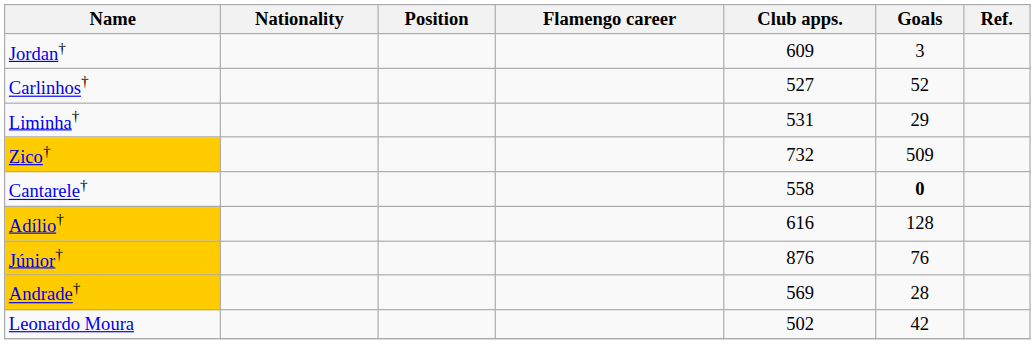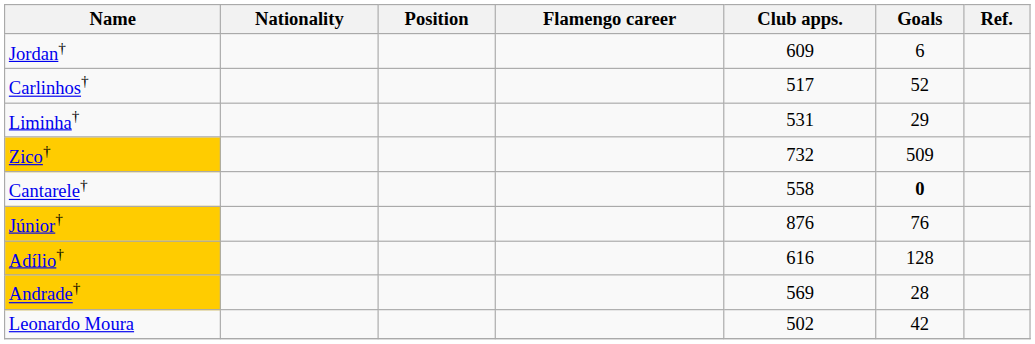(920, 51) 3 -> (920, 51) 6
(800, 85) 527 -> (800, 85) 517
rows swapped: (36, 257) <-> (36, 223)
